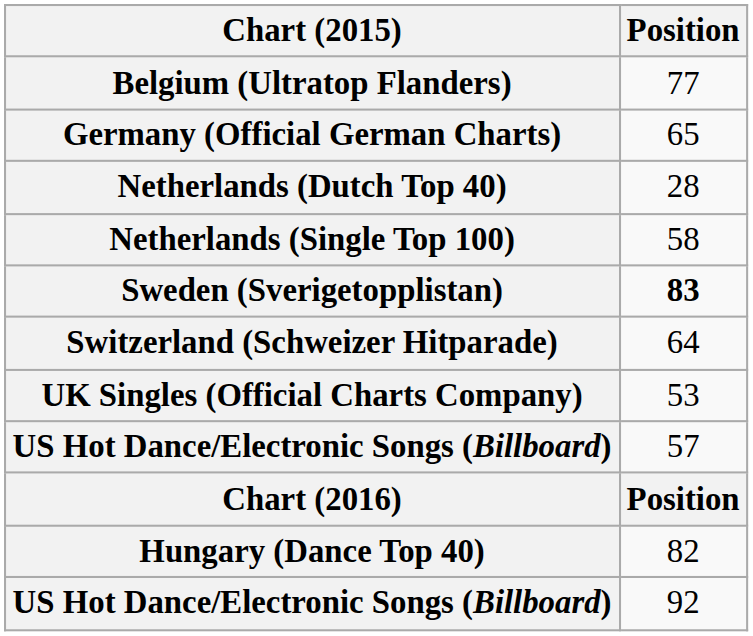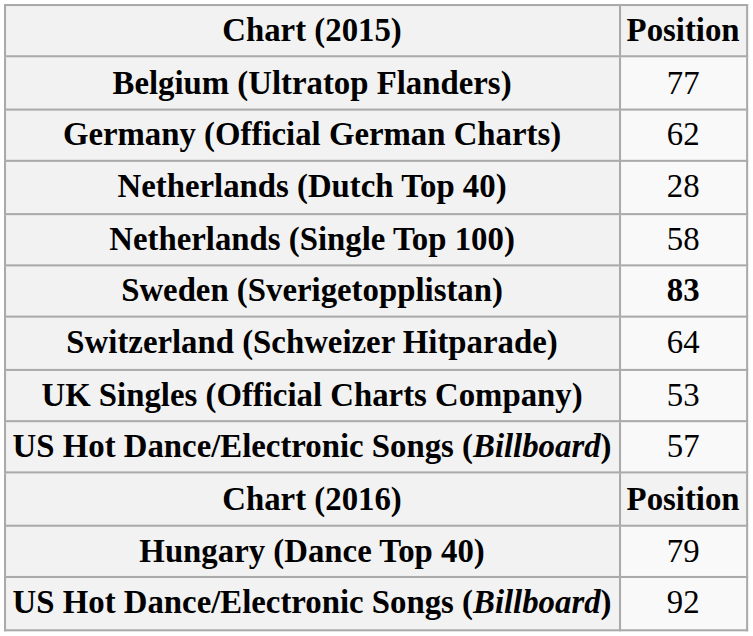(683, 134) 65 -> (683, 134) 62
(683, 550) 82 -> (683, 550) 79
